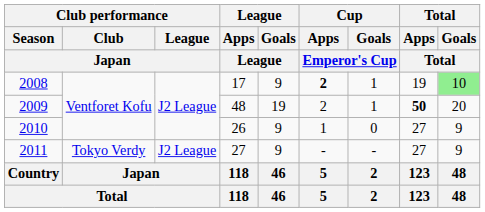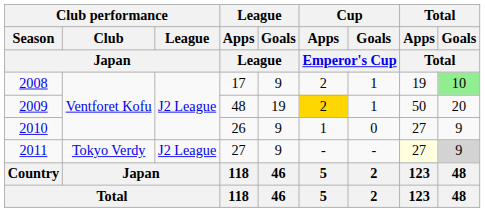(323, 83) bold -> (323, 83) normal
(323, 106) no background -> (323, 106) gold background
(419, 106) bold -> (419, 106) normal
(419, 151) no background -> (419, 151) lightyellow background
(459, 151) no background -> (459, 151) lightgrey background
